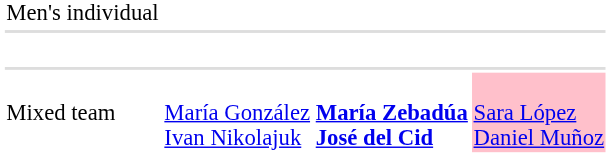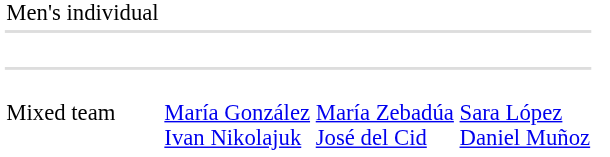(392, 125) bold -> (385, 125) normal
(539, 125) pink background -> (525, 125) no background
